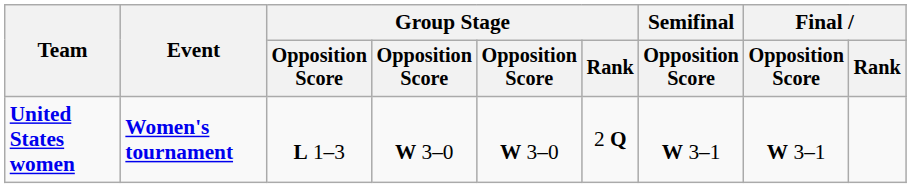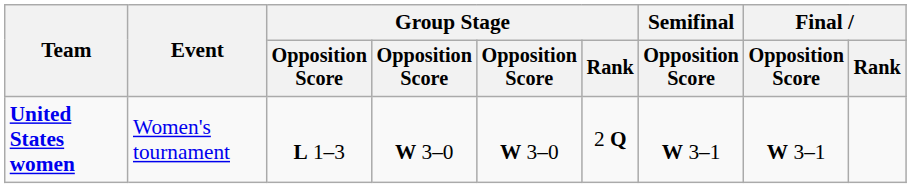(179, 139) bold -> (181, 139) normal
